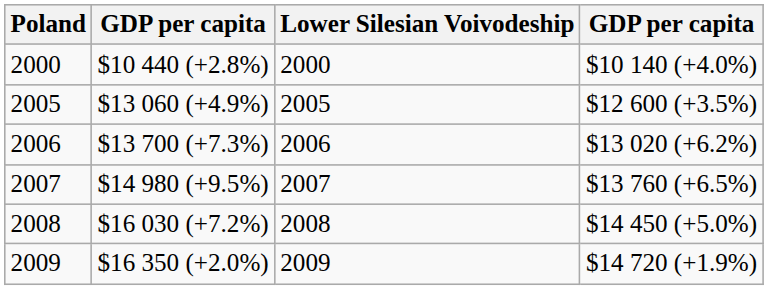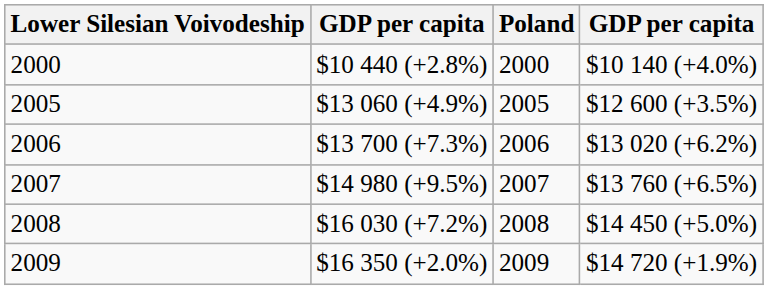columns swapped: (427, 24) <-> (48, 24)
